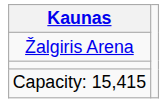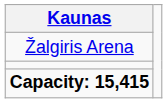(79, 83) normal -> (79, 83) bold
